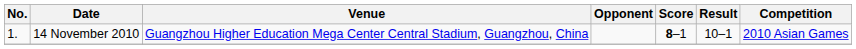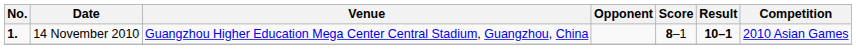(12, 34) normal -> (12, 34) bold
(718, 34) normal -> (718, 34) bold
